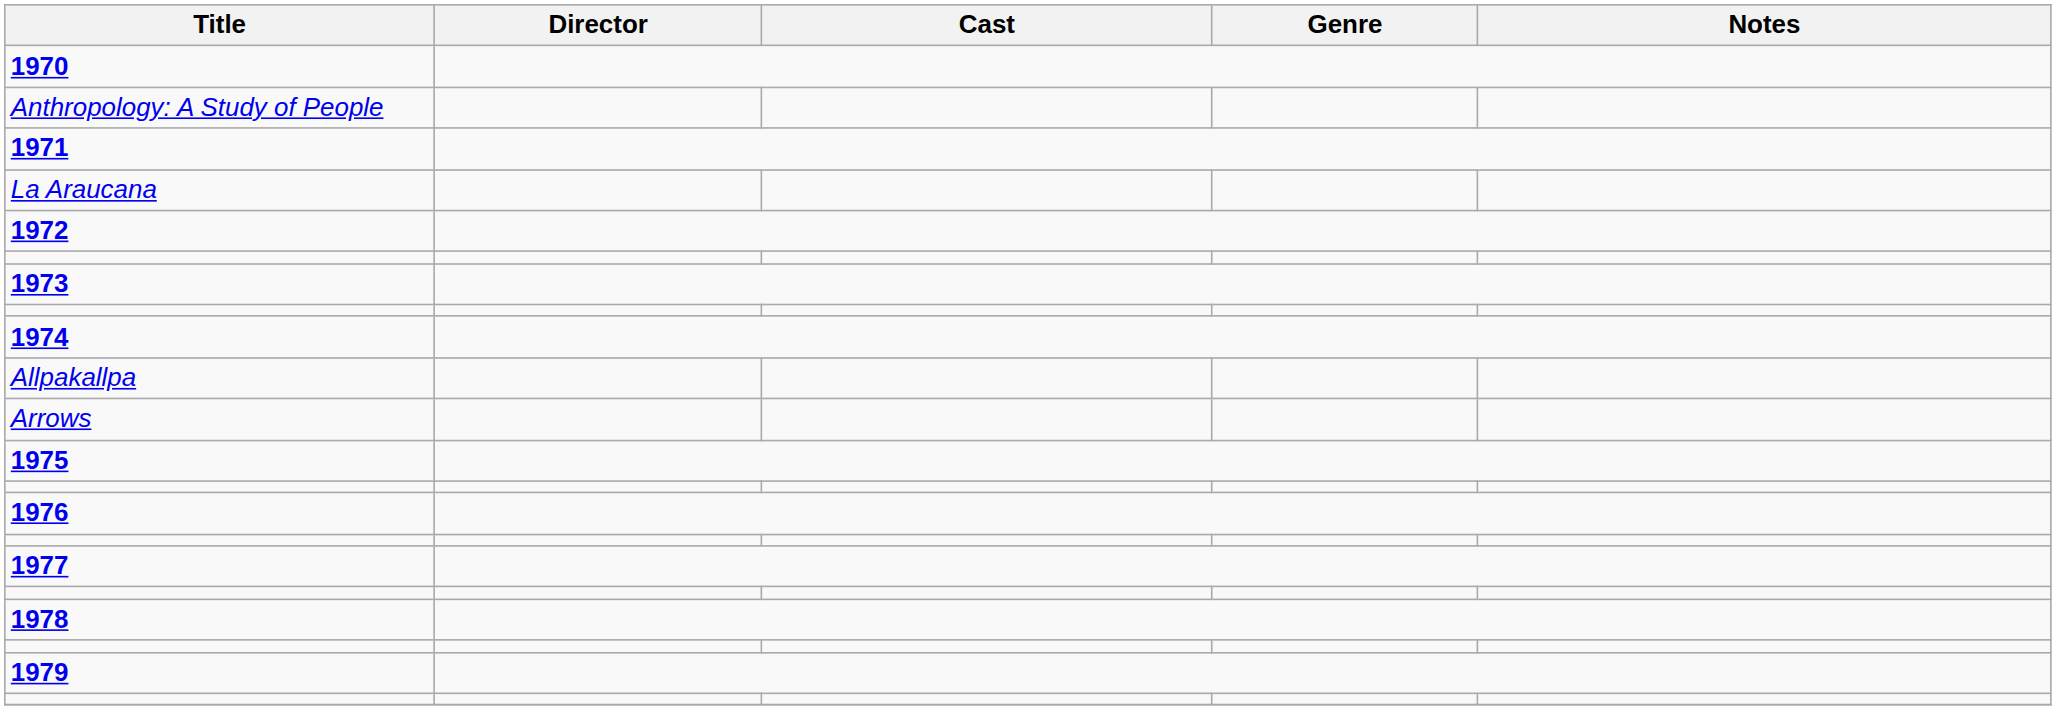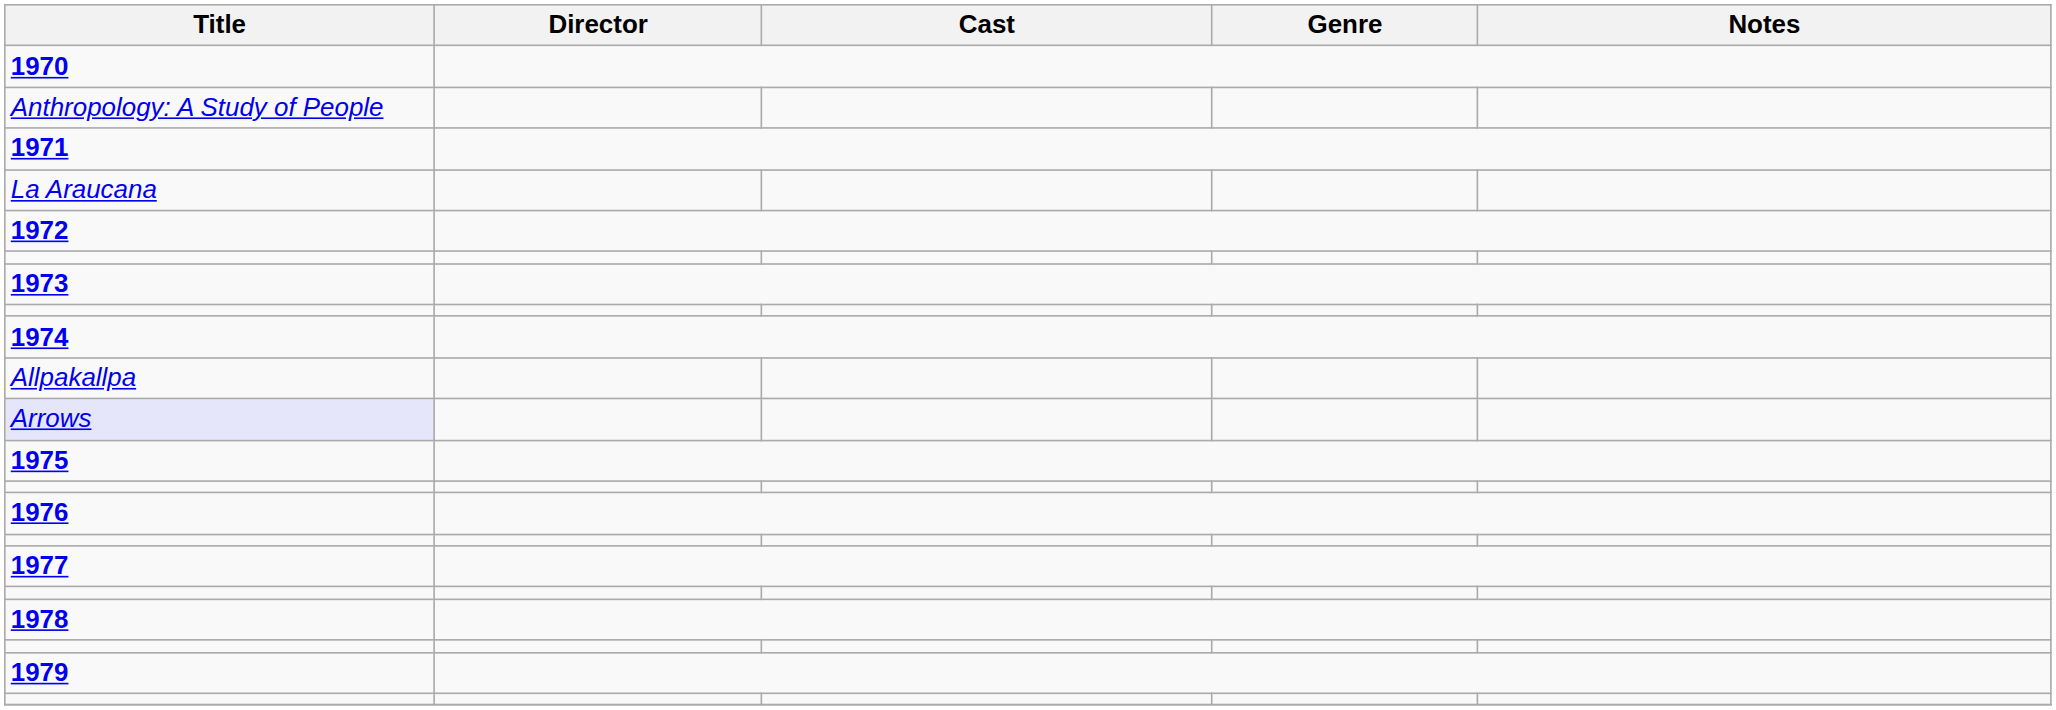(51, 418) no background -> (51, 418) lavender background
